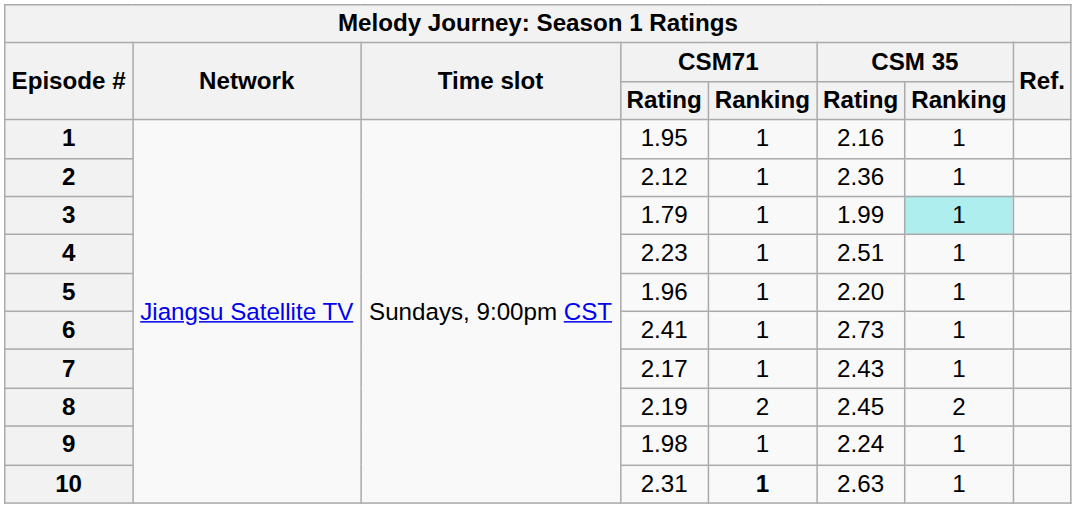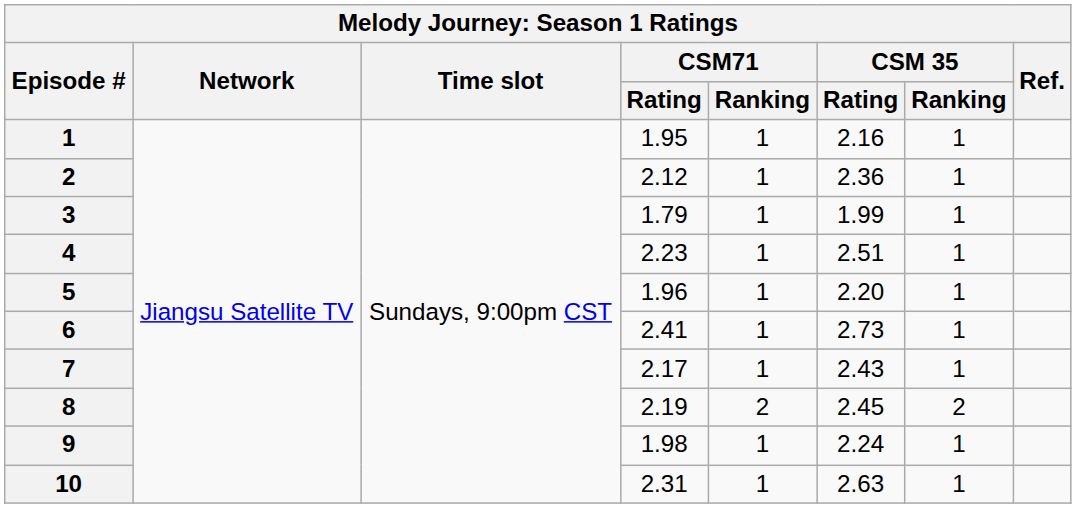(959, 215) paleturquoise background -> (959, 215) no background
(762, 483) bold -> (762, 483) normal
